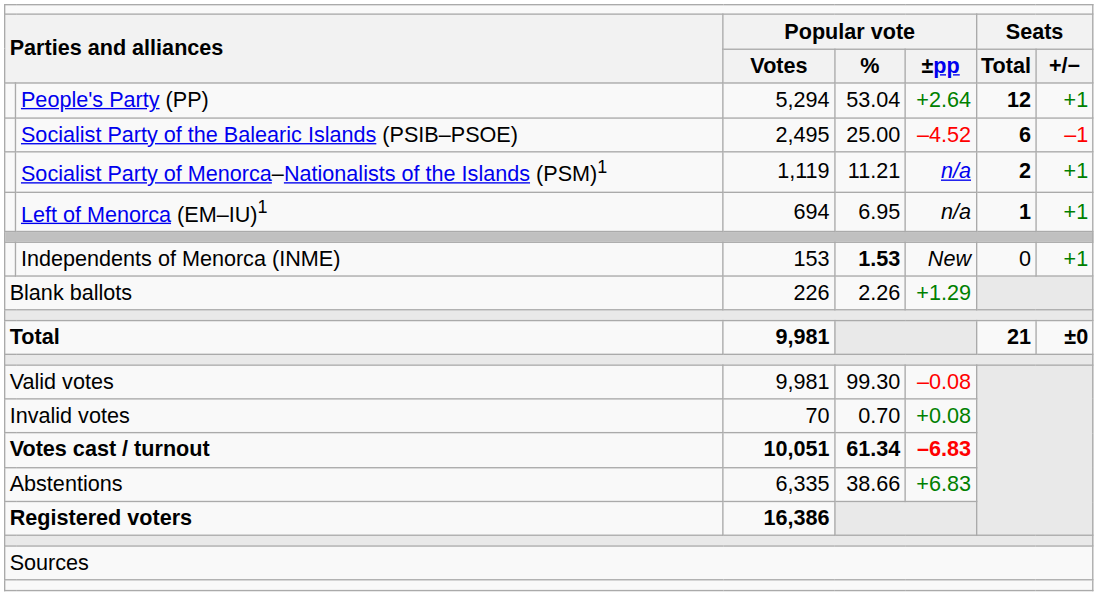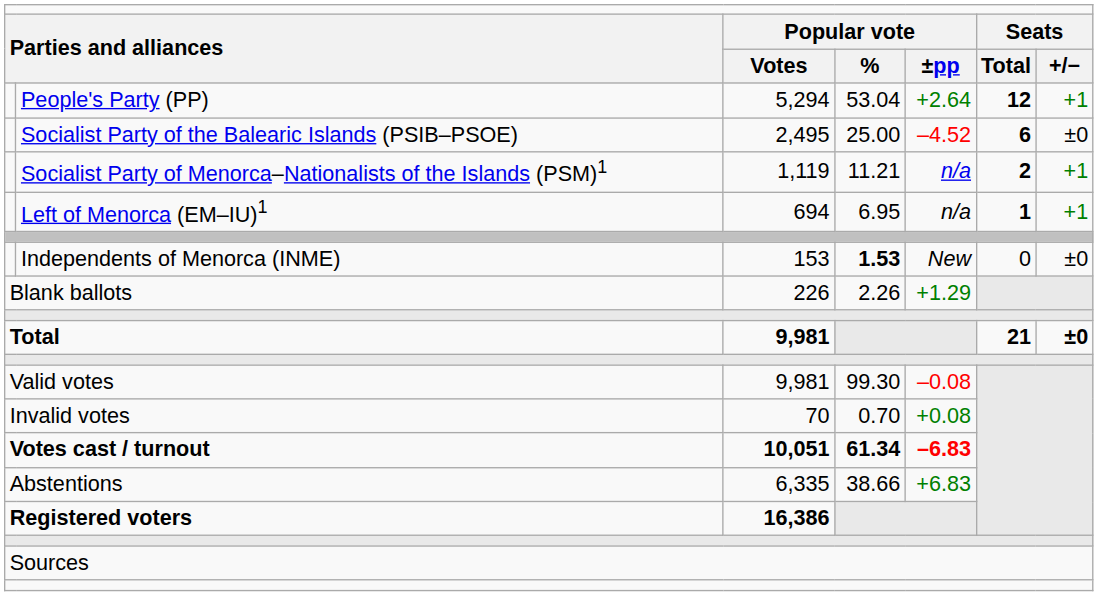(1076, 134) –1 -> (1076, 134) ±0
(1076, 258) +1 -> (1076, 258) ±0
